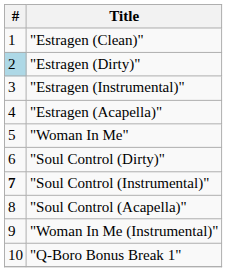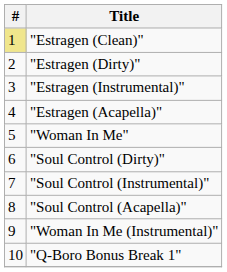(12, 40) no background -> (12, 40) khaki background
(12, 64) lightblue background -> (12, 64) no background
(12, 183) bold -> (12, 183) normal
